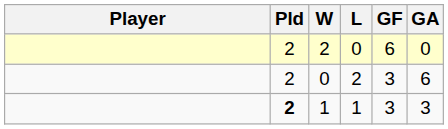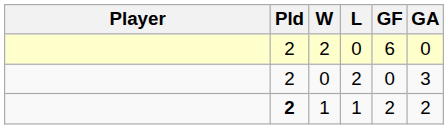(390, 78) 3 -> (390, 78) 0
(425, 78) 6 -> (425, 78) 3
(390, 108) 3 -> (390, 108) 2
(425, 108) 3 -> (425, 108) 2
